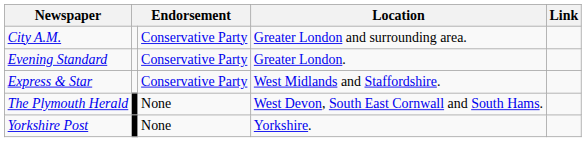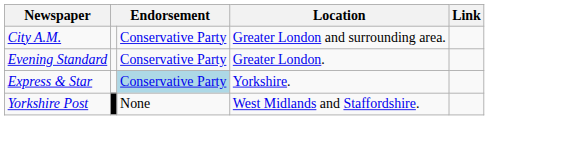(194, 81) no background -> (173, 81) lightblue background
(347, 81) West Midlands and Staffordshire. -> (262, 81) Yorkshire.
- row: (68, 103)
(283, 125) Yorkshire. -> (326, 103) West Midlands and Staffordshire.
